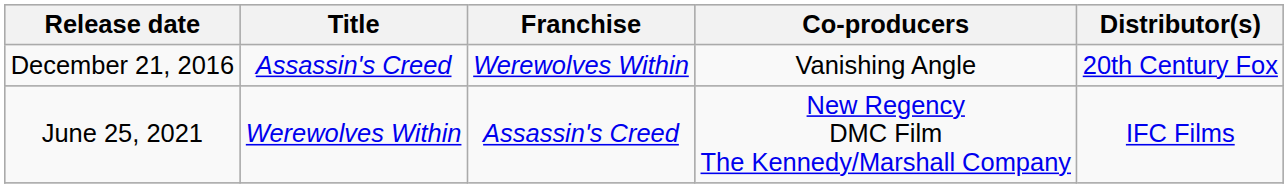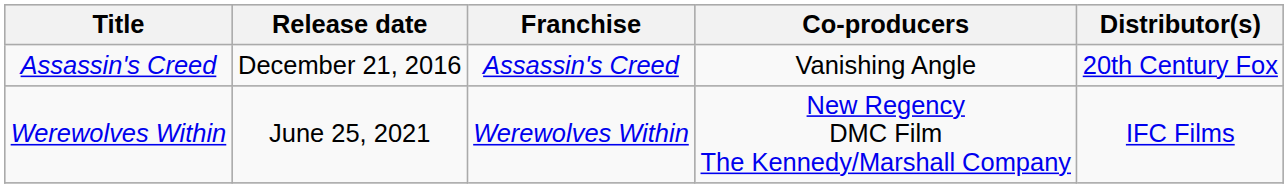columns swapped: (354, 24) <-> (122, 24)
(581, 65) Werewolves Within -> (581, 65) Assassin's Creed
(581, 133) Assassin's Creed -> (581, 133) Werewolves Within
